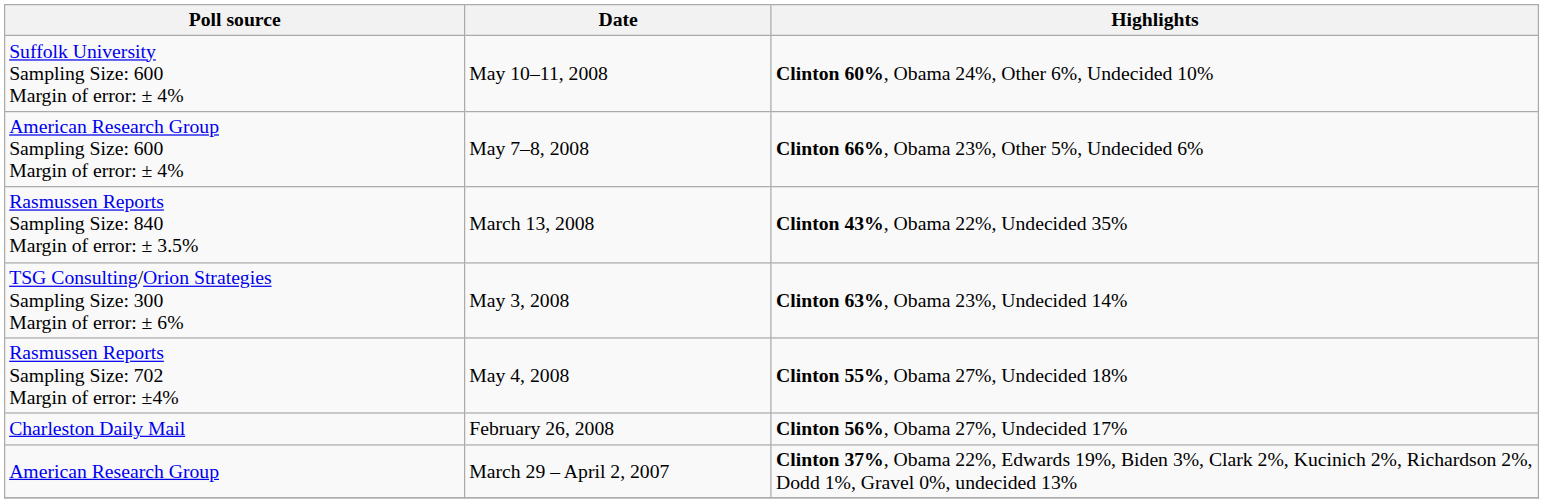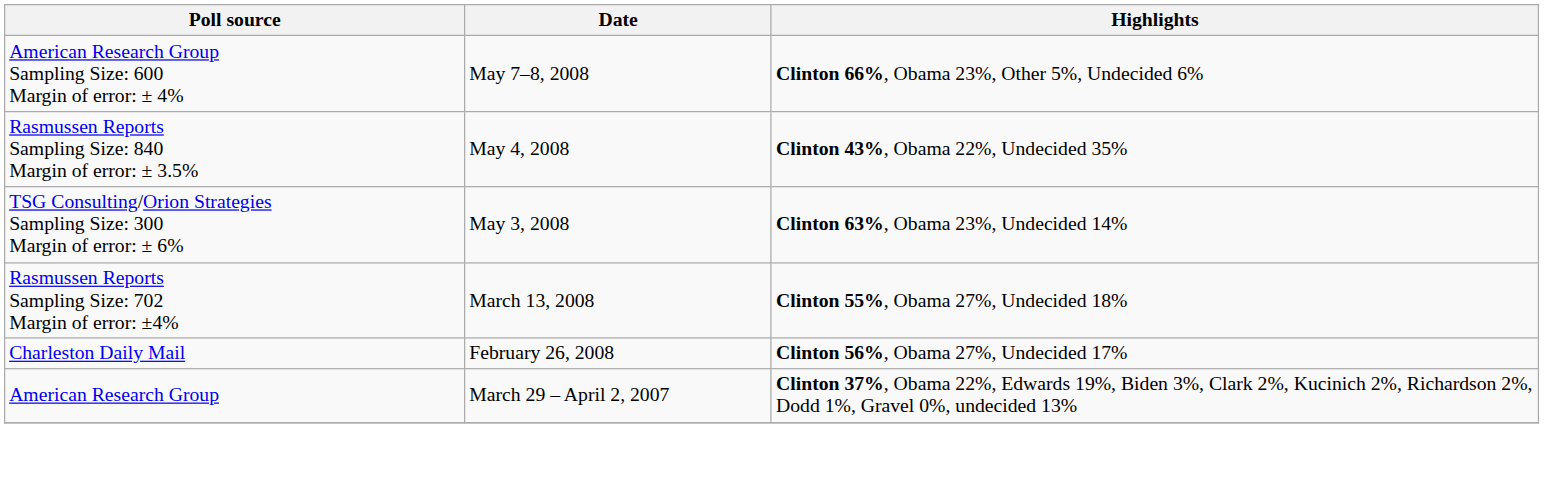- row: (96, 73)
(532, 224) March 13, 2008 -> (519, 148) May 4, 2008
(519, 375) May 4, 2008 -> (532, 299) March 13, 2008
